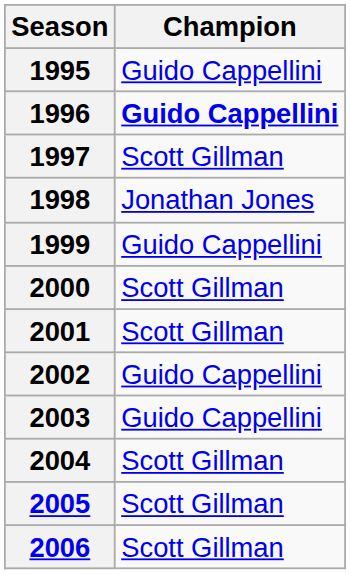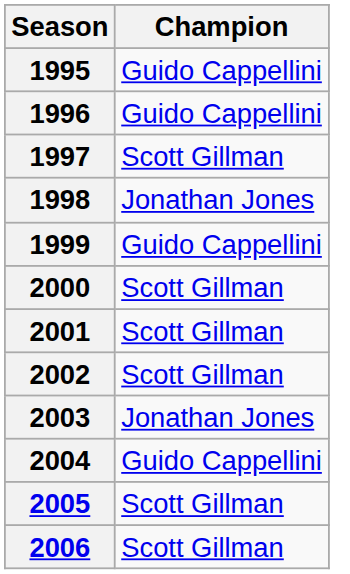(230, 114) bold -> (222, 114) normal
(222, 373) Guido Cappellini -> (203, 373) Scott Gillman
(222, 417) Guido Cappellini -> (218, 417) Jonathan Jones
(203, 460) Scott Gillman -> (222, 460) Guido Cappellini
